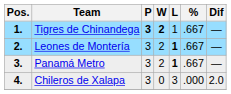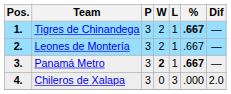(148, 30) bold -> (148, 30) normal
(162, 30) bold -> (162, 30) normal
(194, 30) normal -> (194, 30) bold
(175, 47) bold -> (175, 47) normal
(162, 64) normal -> (162, 64) bold
(175, 64) bold -> (175, 64) normal
(194, 64) normal -> (194, 64) bold
